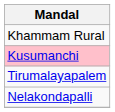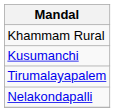(43, 55) pink background -> (43, 55) no background
